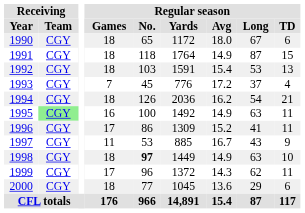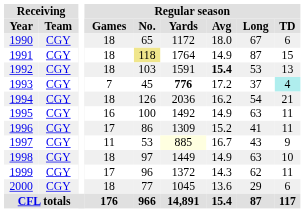(147, 55) no background -> (147, 55) khaki background
(222, 69) normal -> (222, 69) bold
(183, 84) normal -> (183, 84) bold
(287, 84) no background -> (287, 84) paleturquoise background
(58, 113) lightgreen background -> (58, 113) no background
(183, 142) no background -> (183, 142) lightyellow background
(147, 157) bold -> (147, 157) normal
